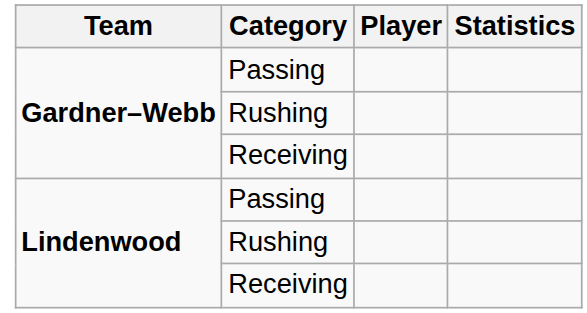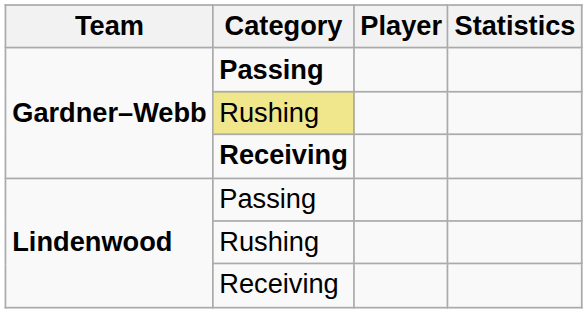(277, 69) normal -> (271, 69) bold
(278, 112) no background -> (269, 112) khaki background
(288, 155) normal -> (284, 155) bold
